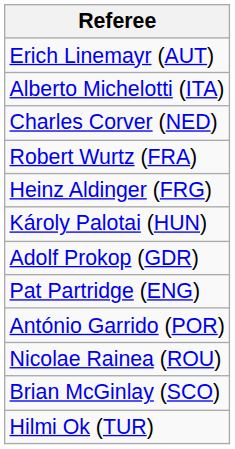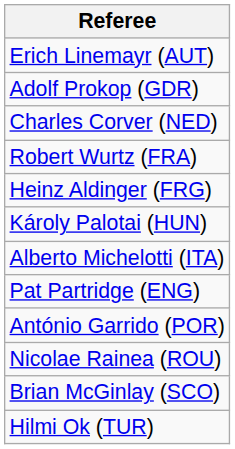(117, 88) Alberto Michelotti (ITA) -> (104, 88) Adolf Prokop (GDR)
(104, 257) Adolf Prokop (GDR) -> (117, 257) Alberto Michelotti (ITA)
